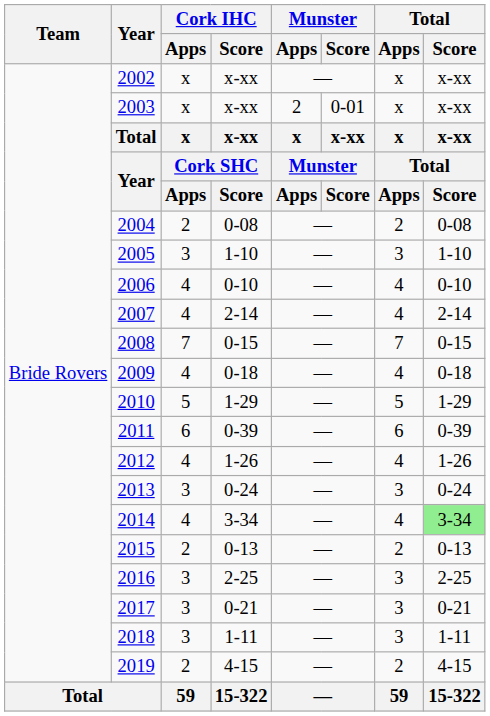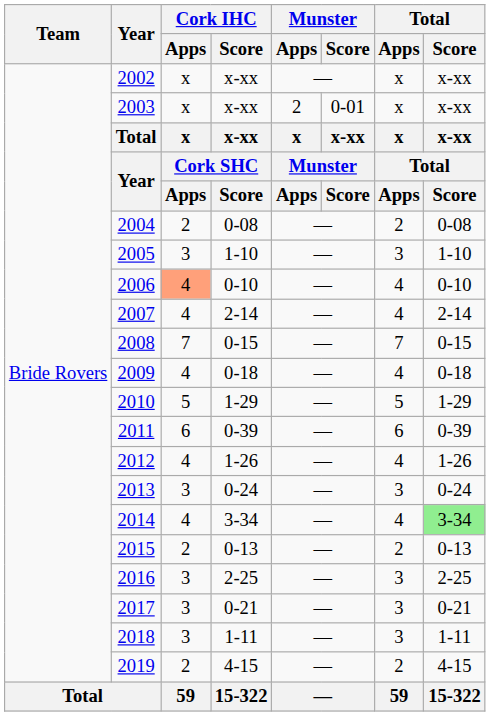(186, 284) no background -> (186, 284) lightsalmon background
